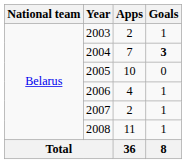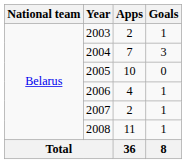(164, 52) bold -> (164, 52) normal
